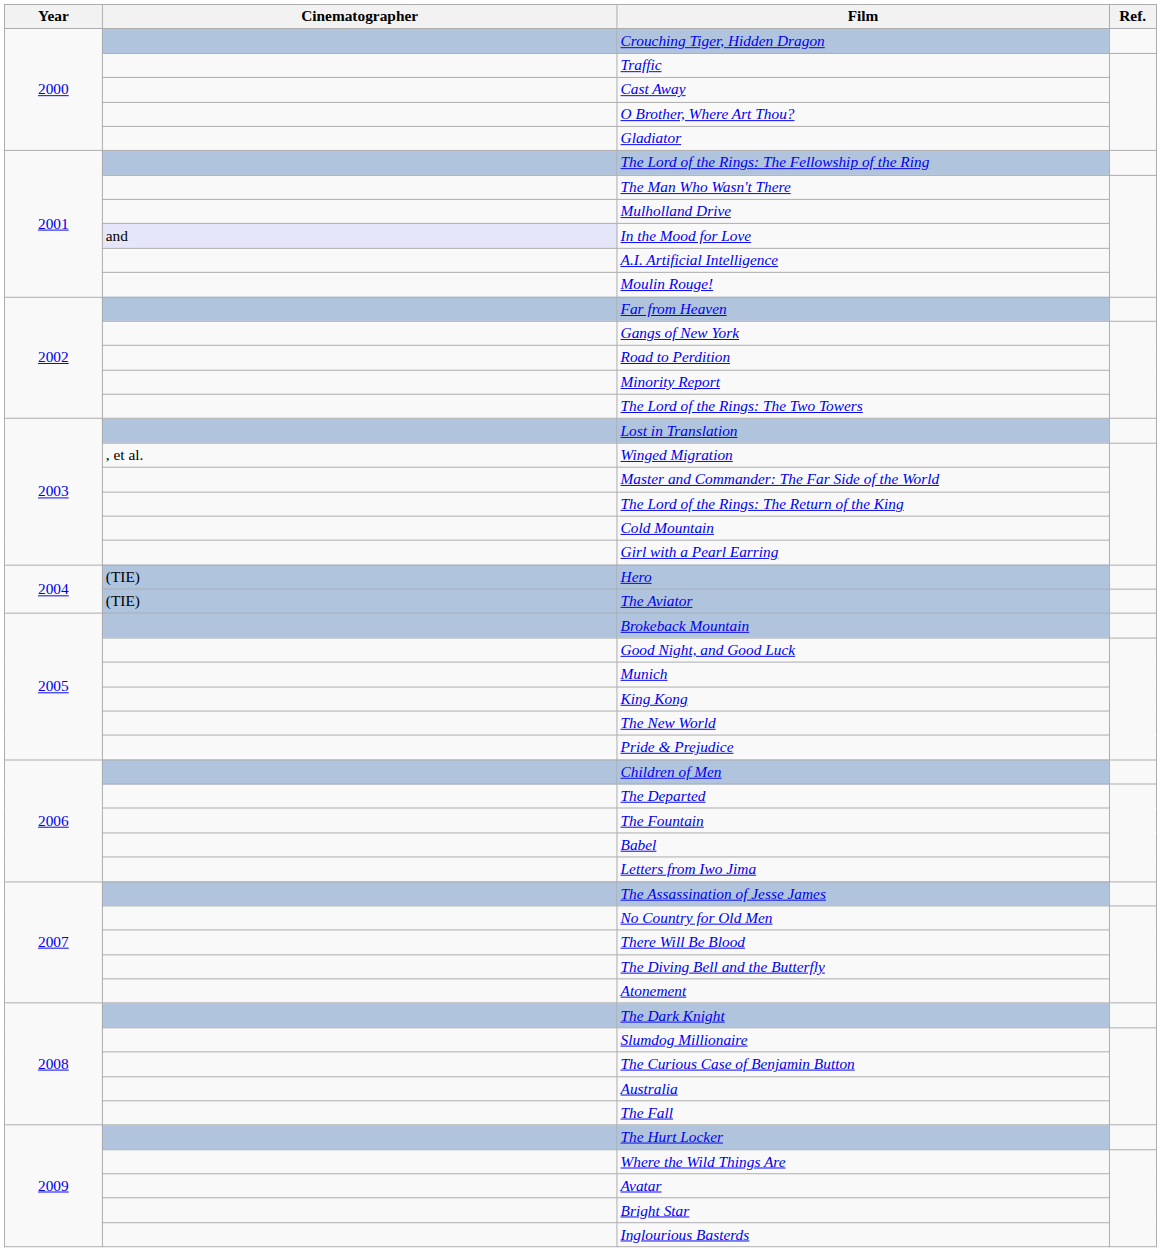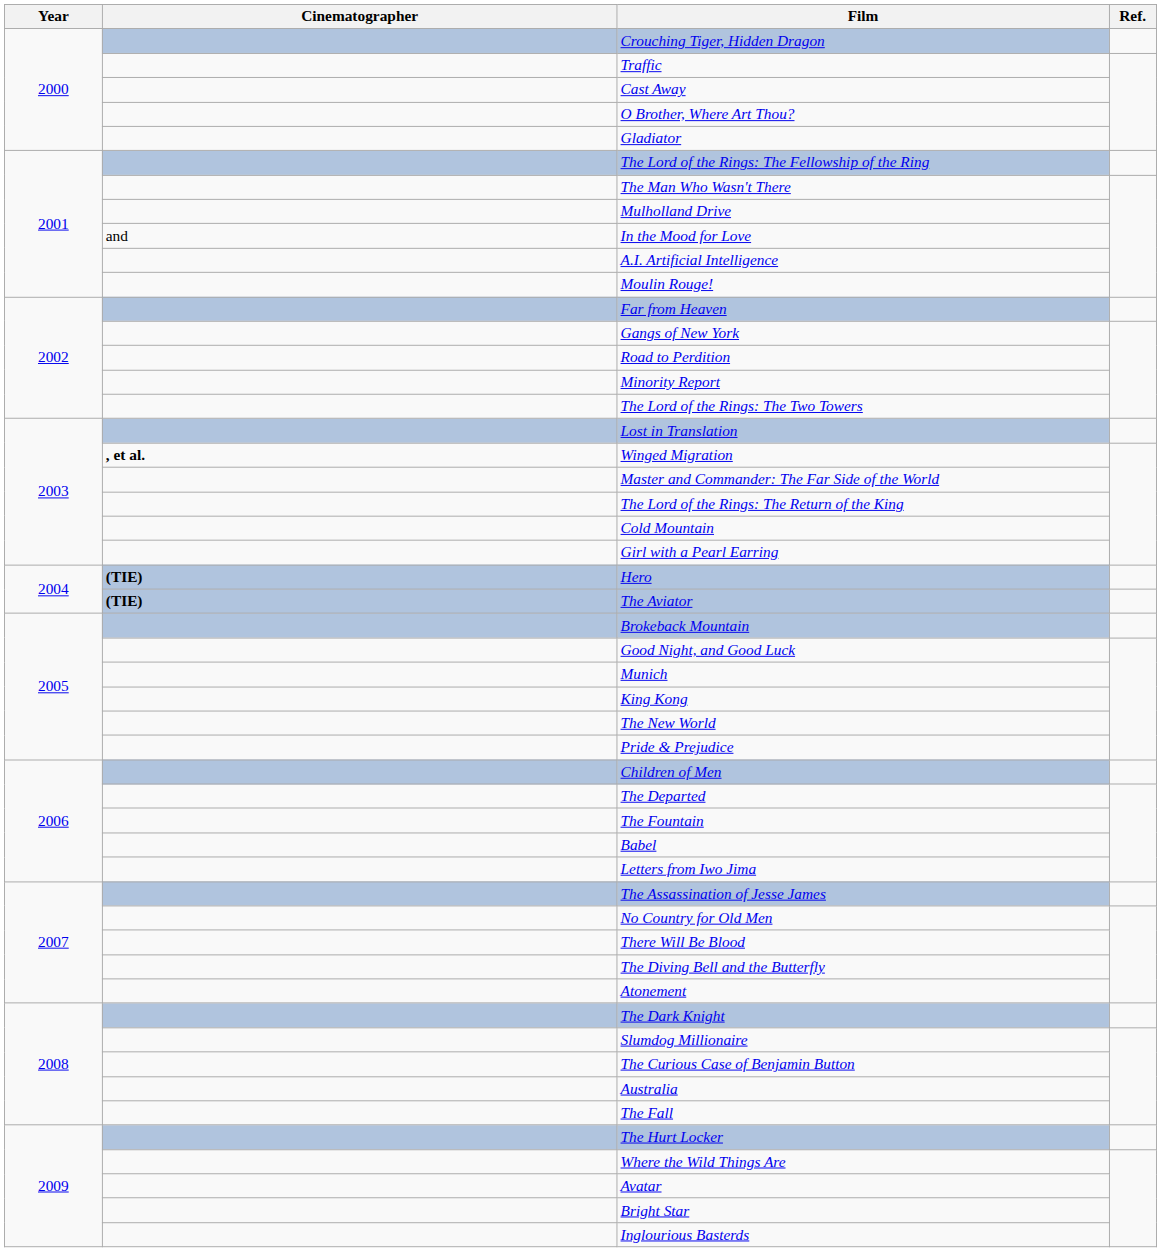(117, 235) lavender background -> (117, 235) no background
(125, 455) normal -> (125, 455) bold
(123, 576) normal -> (124, 576) bold
(123, 601) normal -> (124, 601) bold
